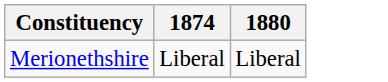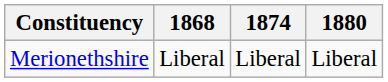+ column: (192, 22)
